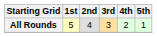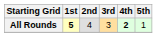(71, 25) normal -> (71, 25) bold
(126, 25) normal -> (126, 25) bold
